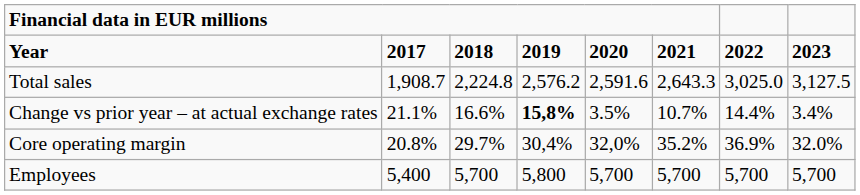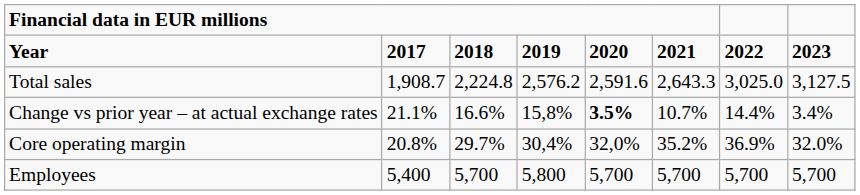(549, 112) bold -> (547, 112) normal
(610, 112) normal -> (611, 112) bold
